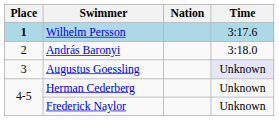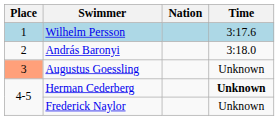(24, 32) bold -> (24, 32) normal
(24, 69) no background -> (24, 69) lightsalmon background
(242, 69) lavender background -> (241, 69) no background
(242, 87) normal -> (241, 87) bold
